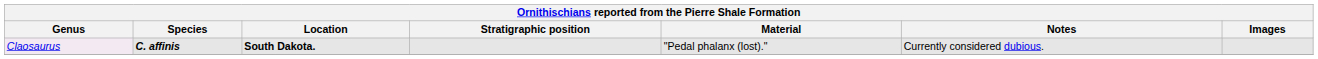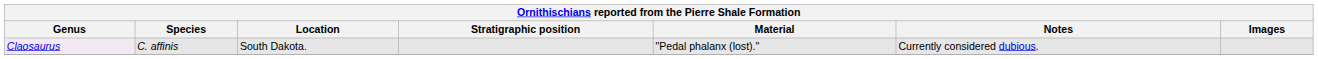(158, 46) bold -> (158, 46) normal
(280, 46) bold -> (273, 46) normal
